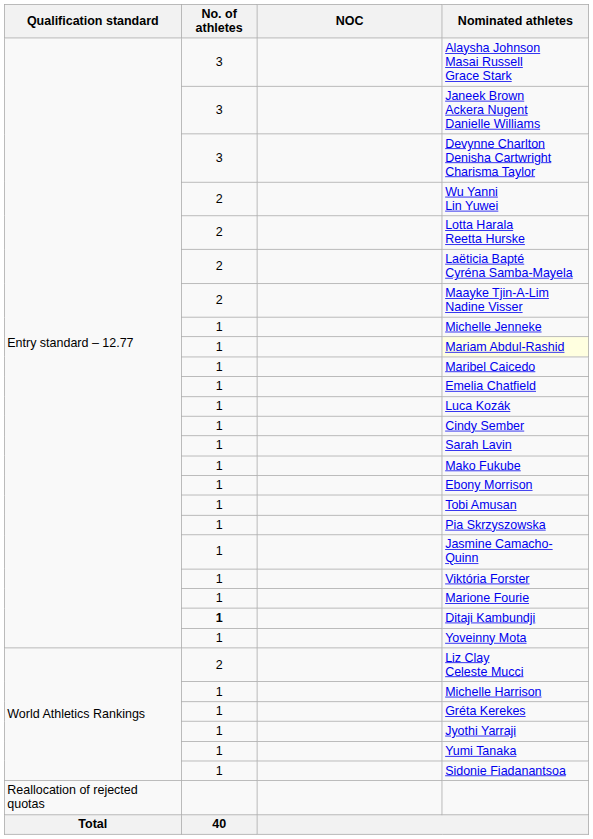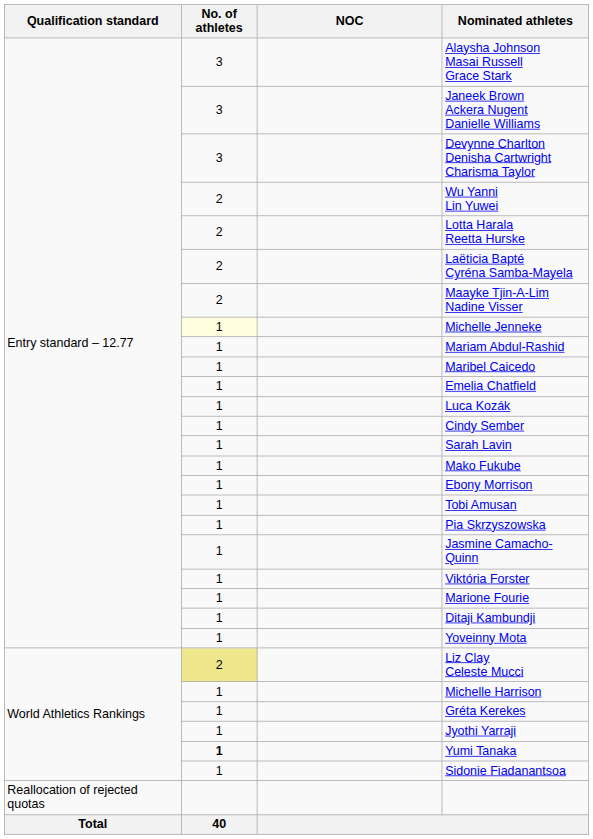(219, 327) no background -> (219, 327) lightyellow background
(505, 346) lightyellow background -> (505, 346) no background
(219, 618) bold -> (219, 618) normal
(219, 664) no background -> (219, 664) khaki background
(219, 751) normal -> (219, 751) bold
